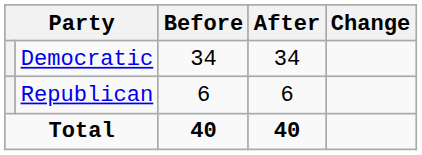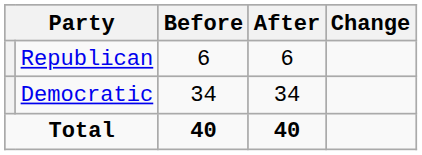rows swapped: (87, 59) <-> (87, 95)
